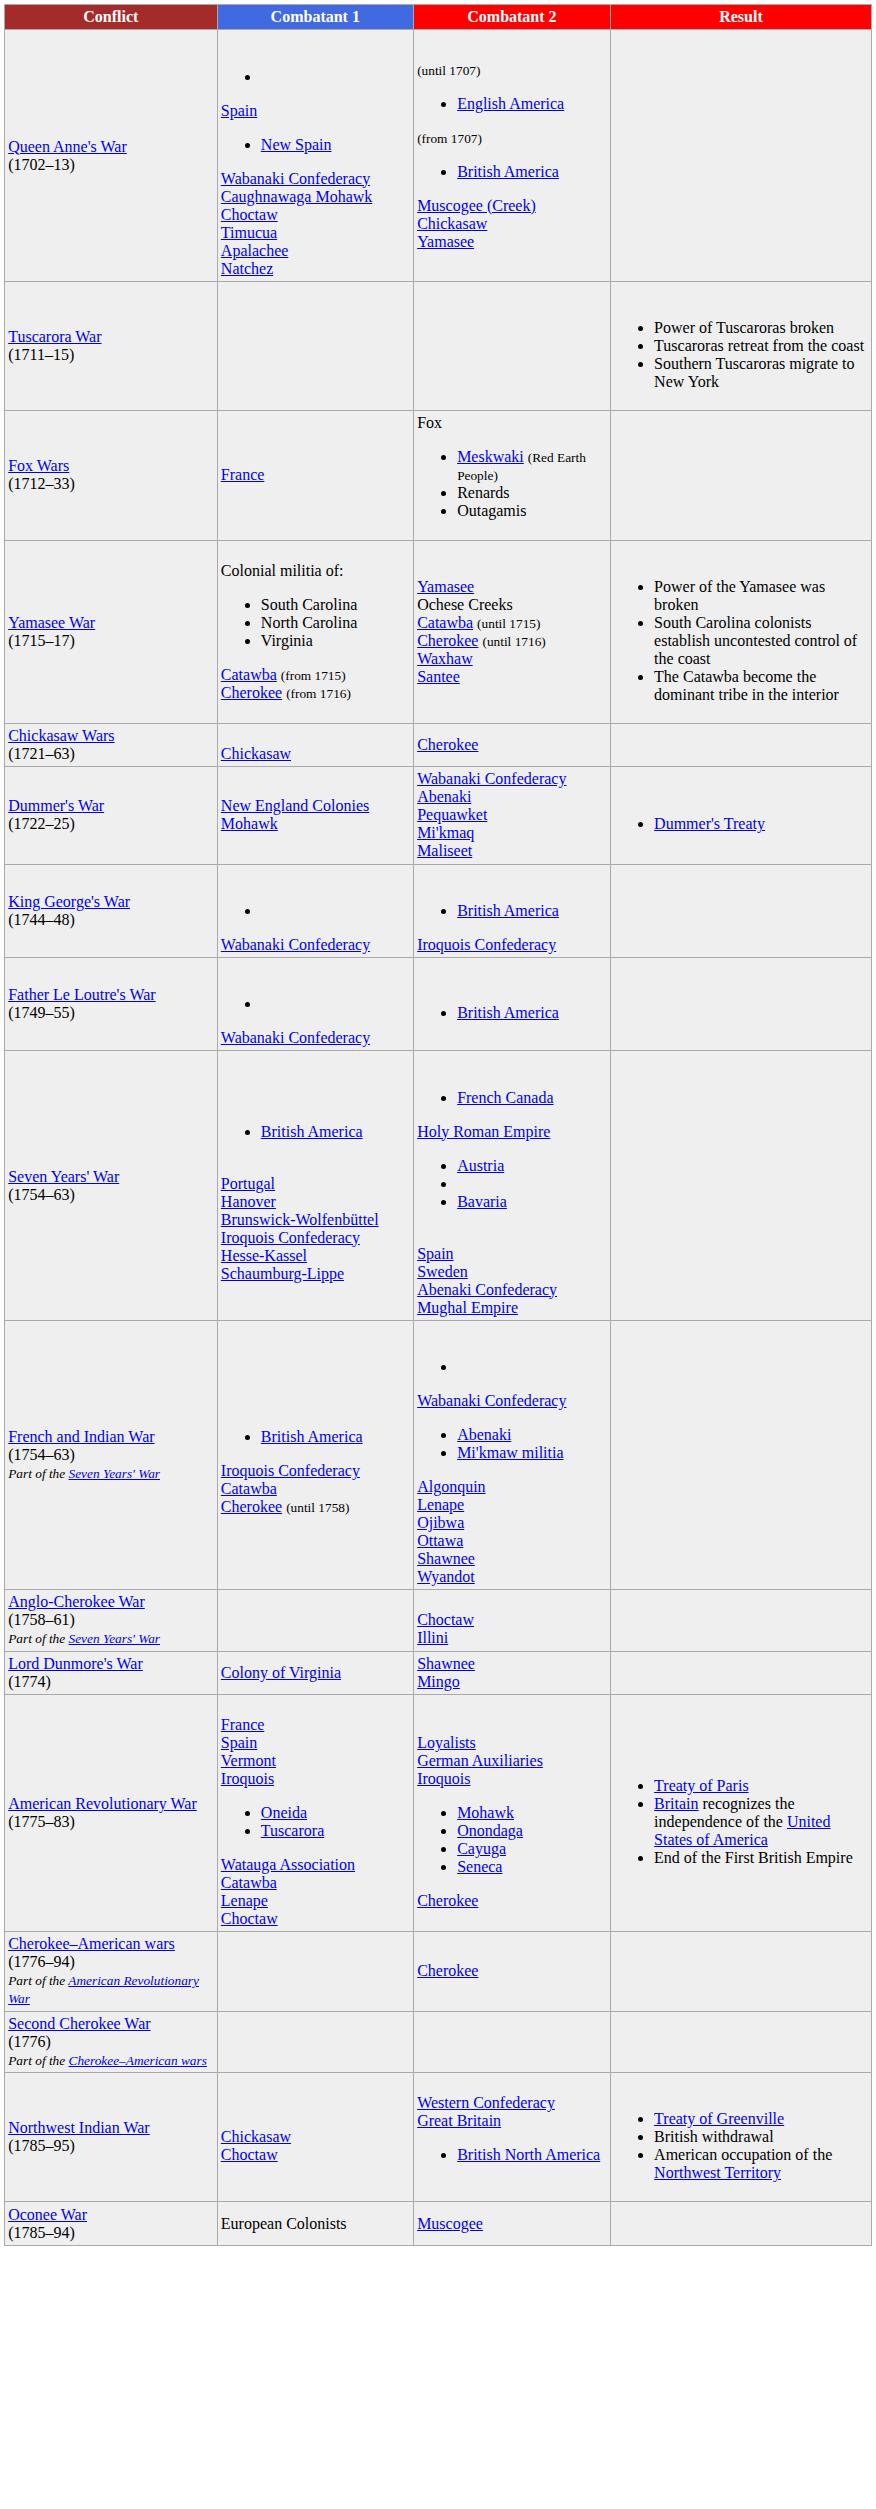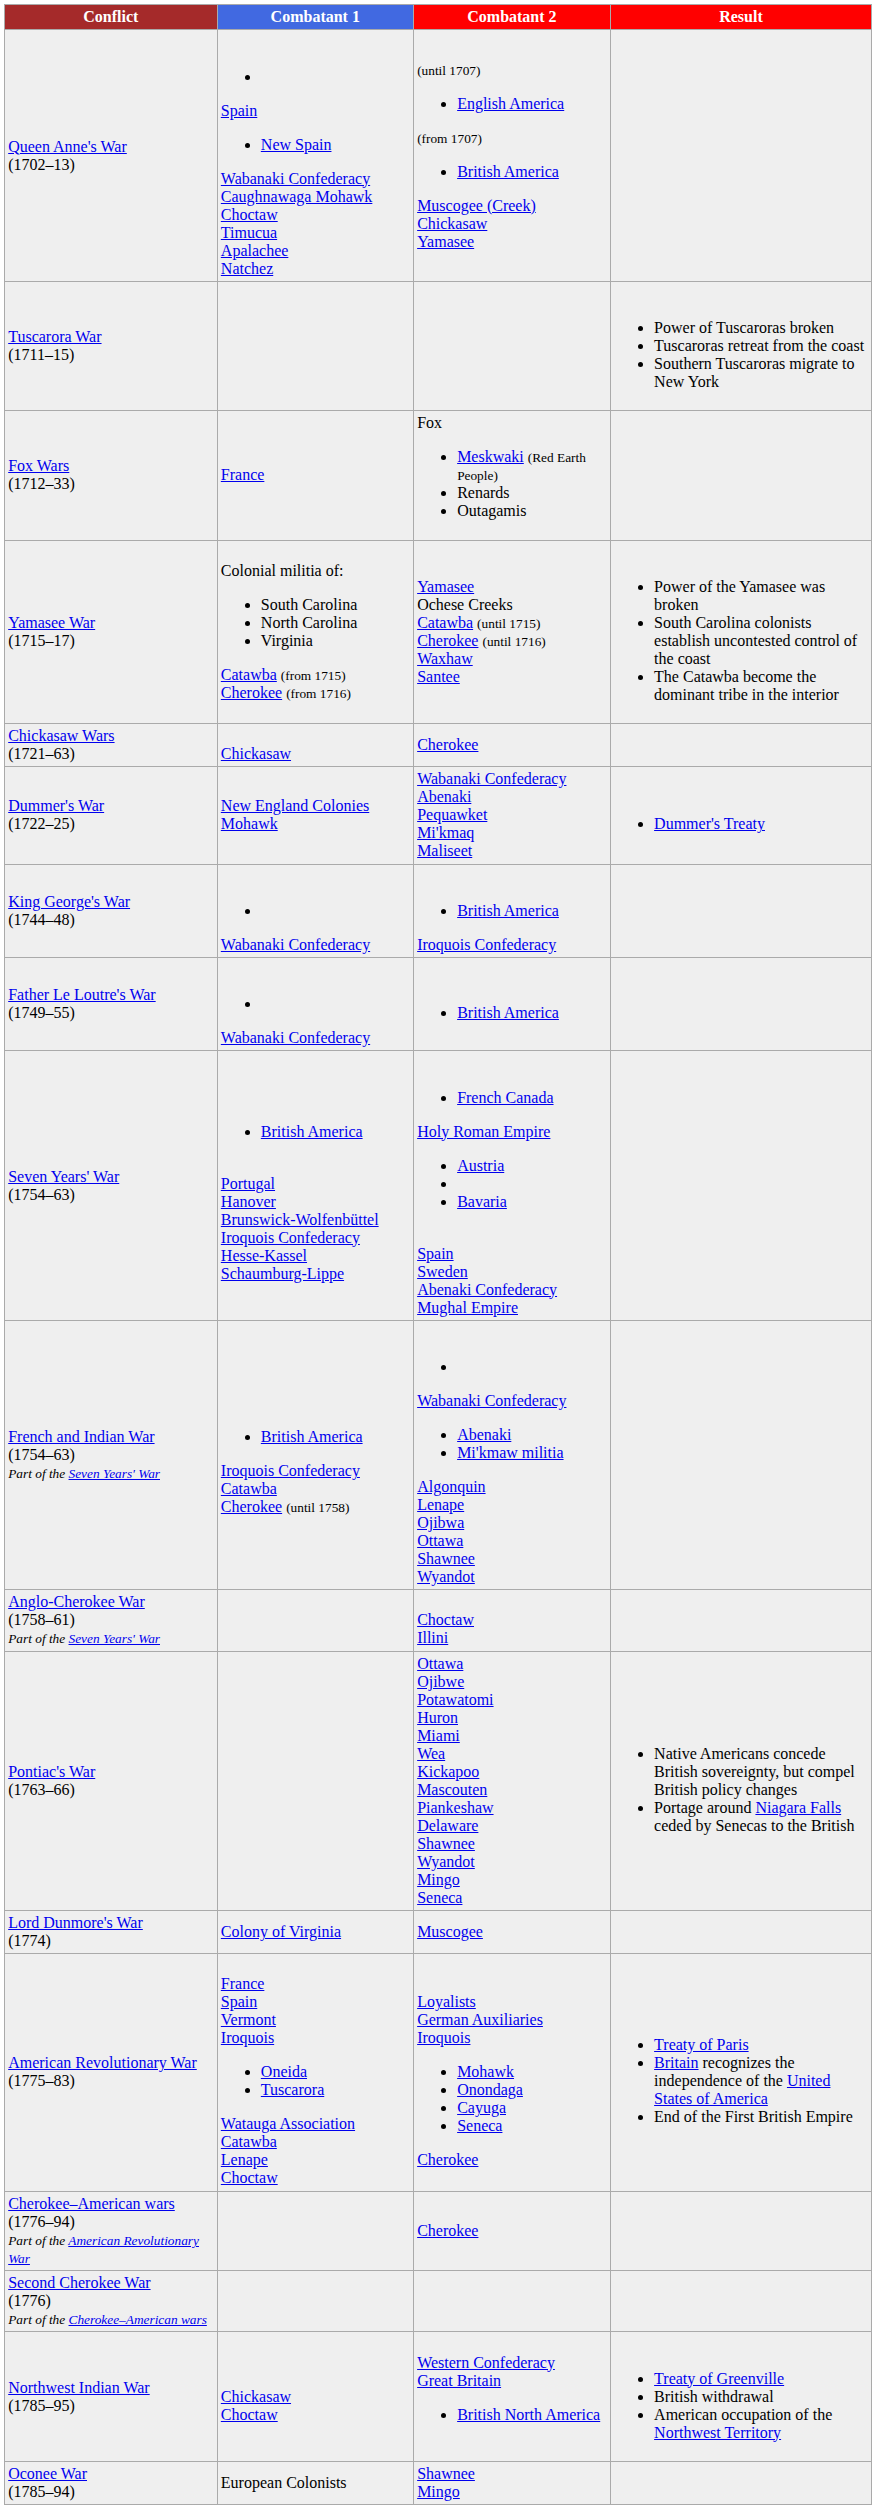+ row: (52, 1780)
(446, 1672) Shawnee Mingo -> (450, 1932) Muscogee
(450, 2223) Muscogee -> (446, 2482) Shawnee Mingo
